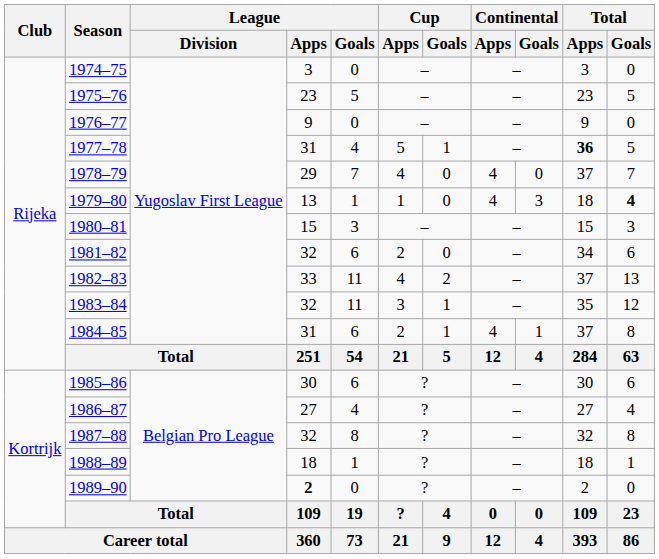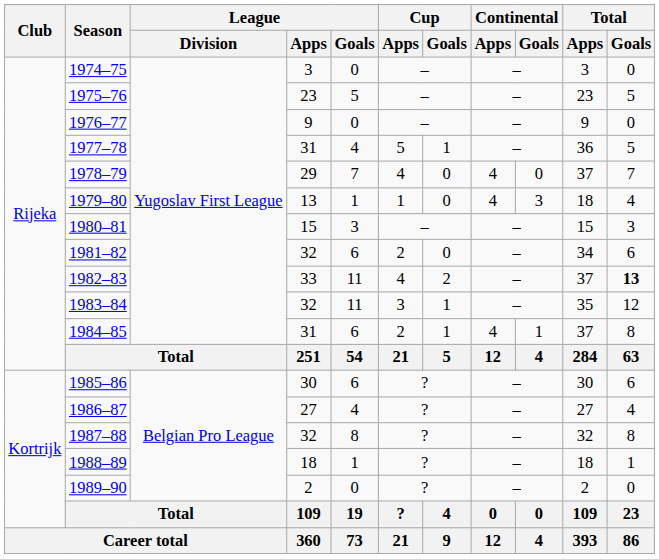(585, 148) bold -> (585, 148) normal
(631, 200) bold -> (631, 200) normal
(631, 278) normal -> (631, 278) bold
(308, 488) bold -> (308, 488) normal
